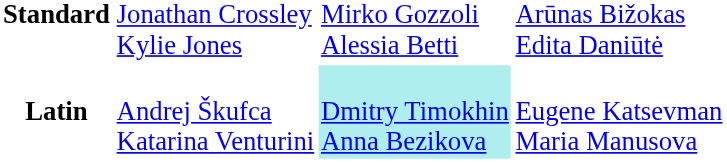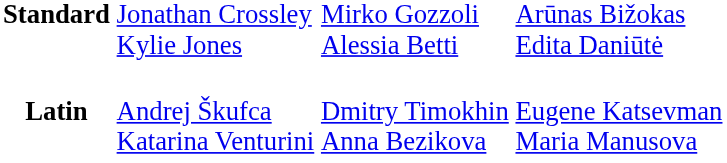(415, 126) paleturquoise background -> (415, 126) no background
